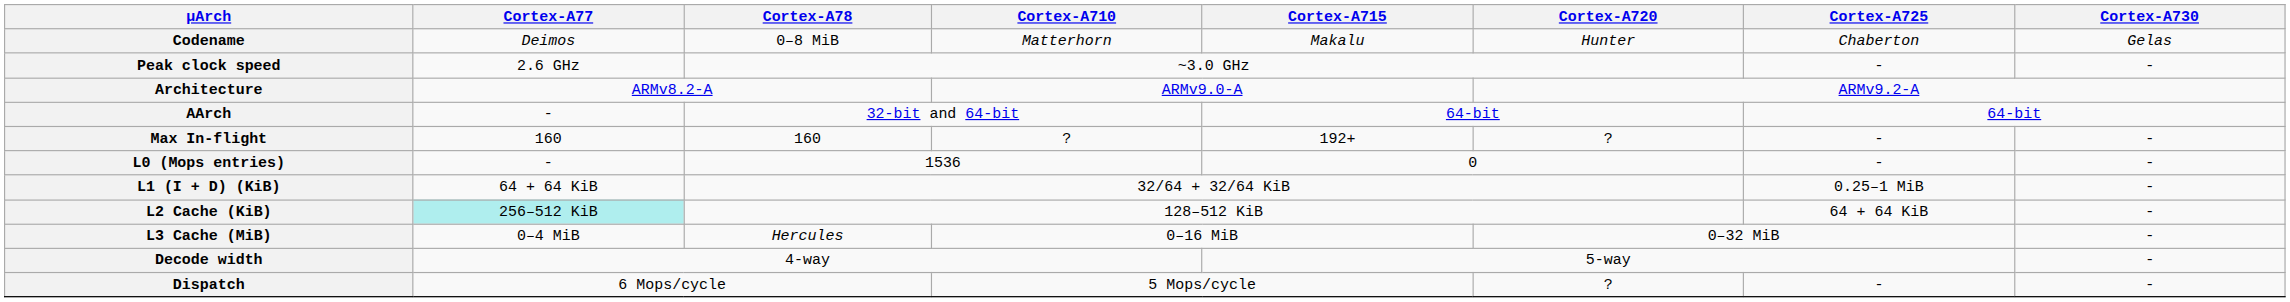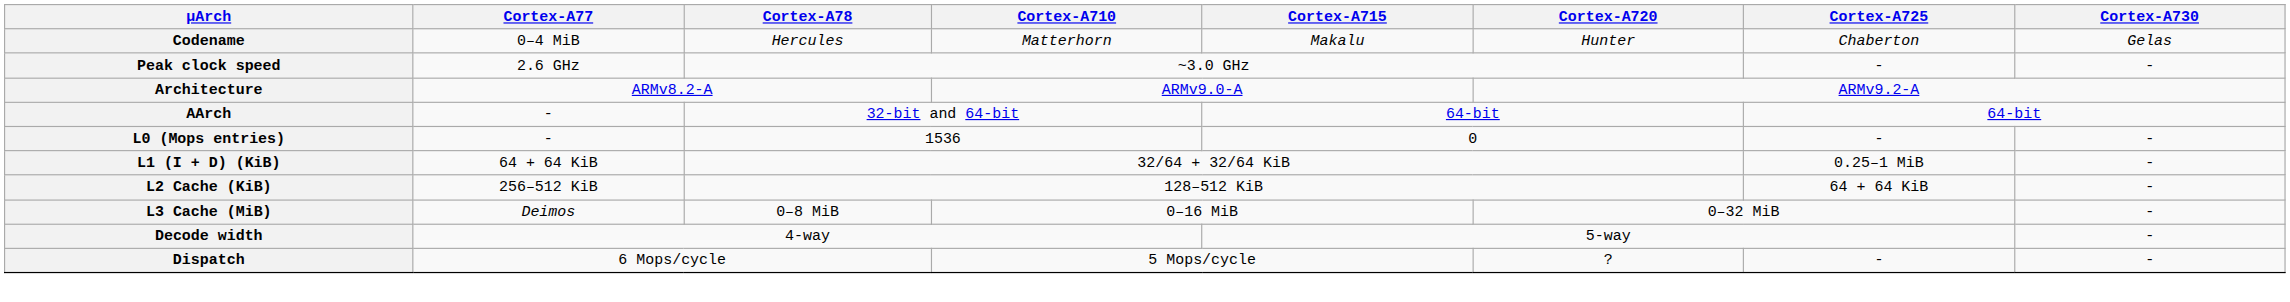(548, 41) Deimos -> (548, 41) 0–4 MiB
(808, 41) 0–8 MiB -> (808, 41) Hercules
- row: (209, 139)
(548, 212) paleturquoise background -> (548, 187) no background
(548, 236) 0–4 MiB -> (548, 212) Deimos
(808, 236) Hercules -> (808, 212) 0–8 MiB
